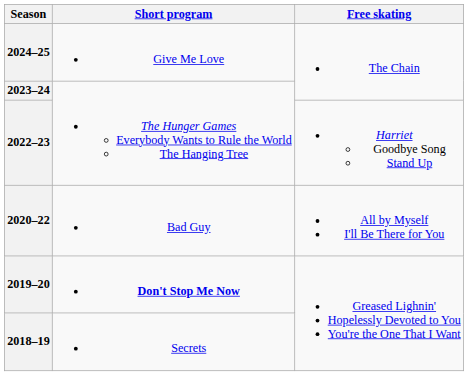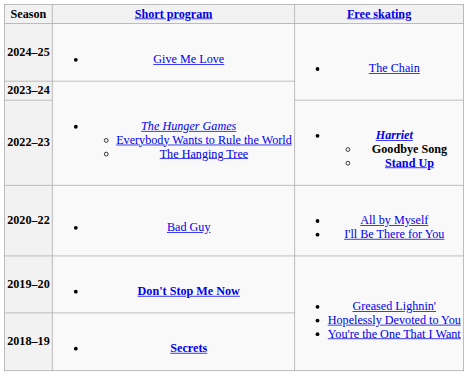(379, 149) normal -> (379, 149) bold
(174, 349) normal -> (174, 349) bold
